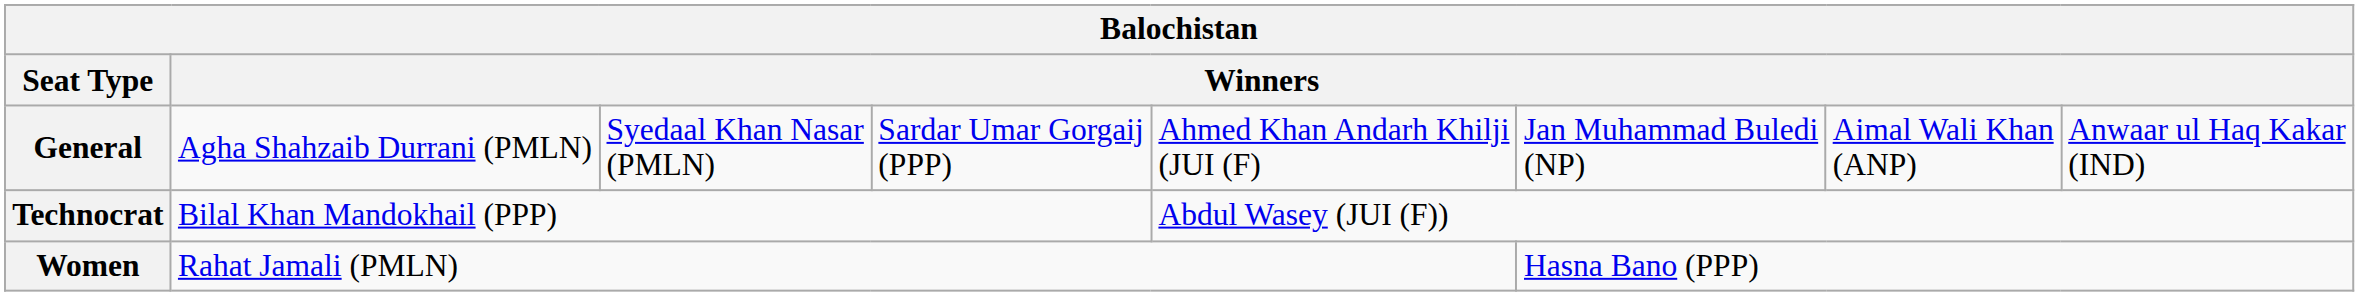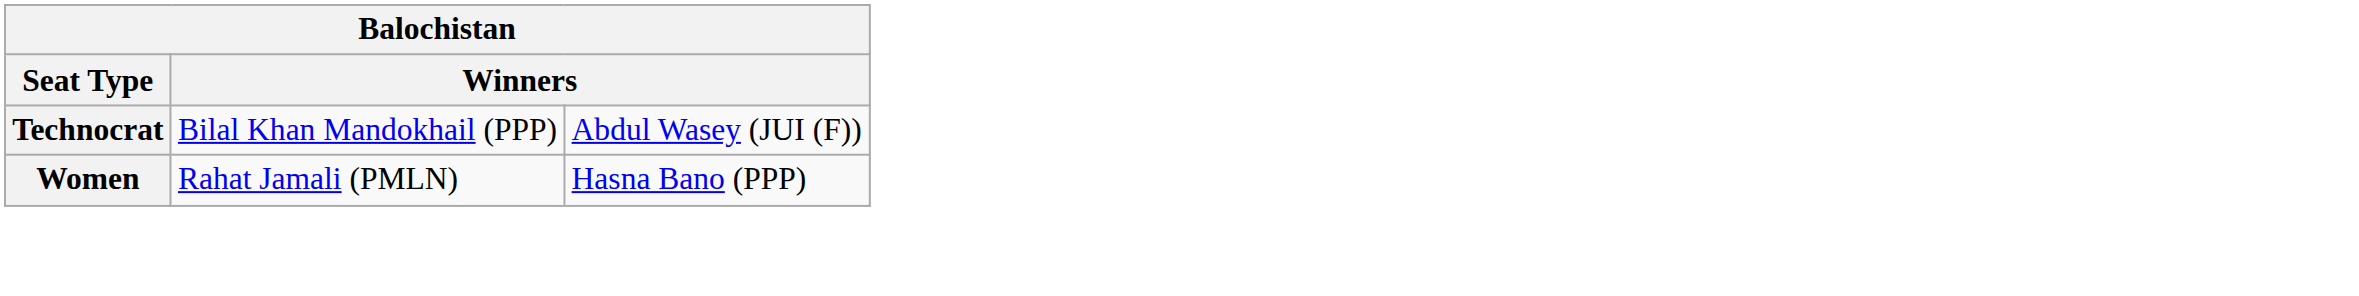- row: (88, 147)
